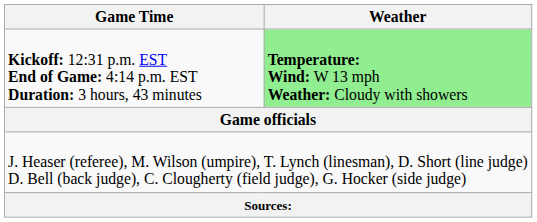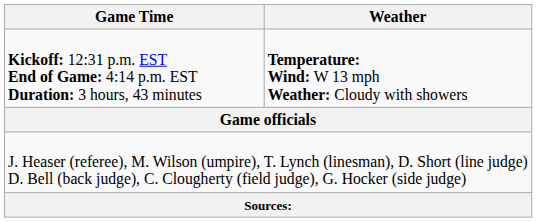(368, 77) lightgreen background -> (368, 77) no background
